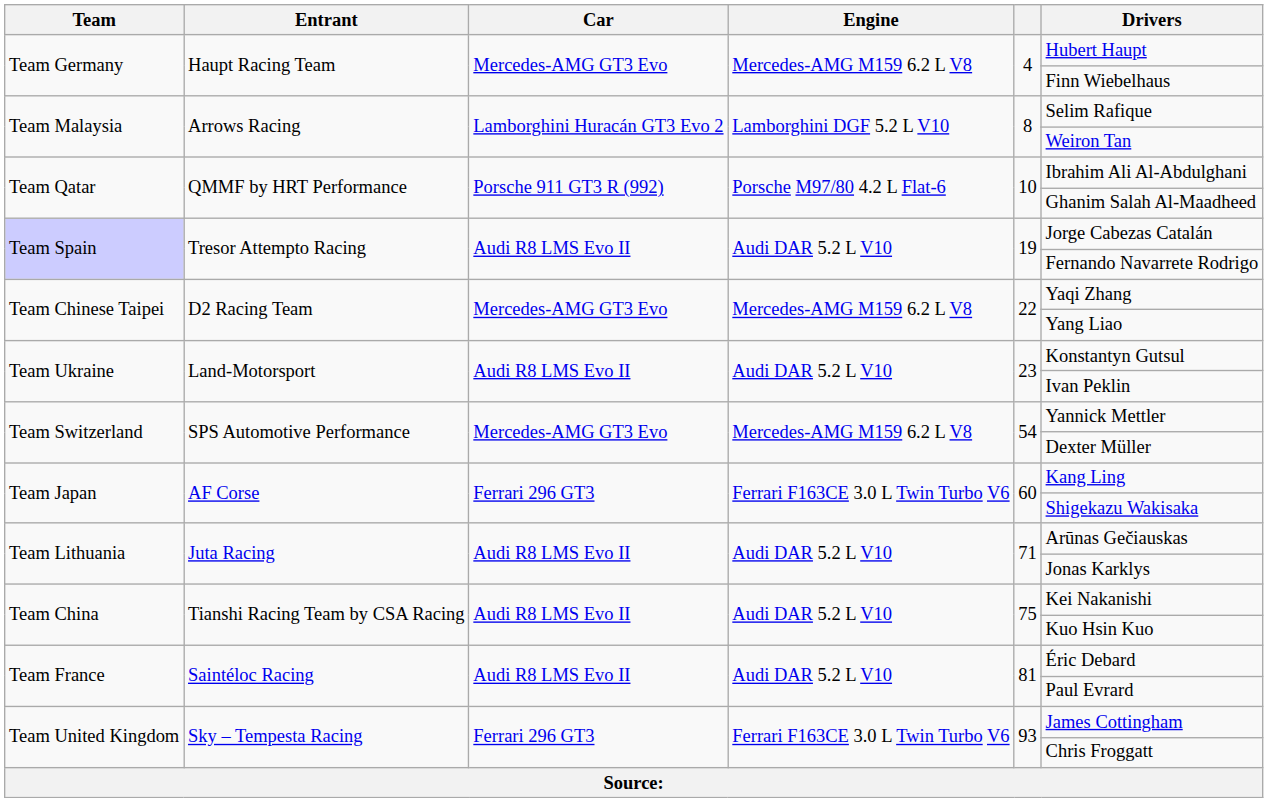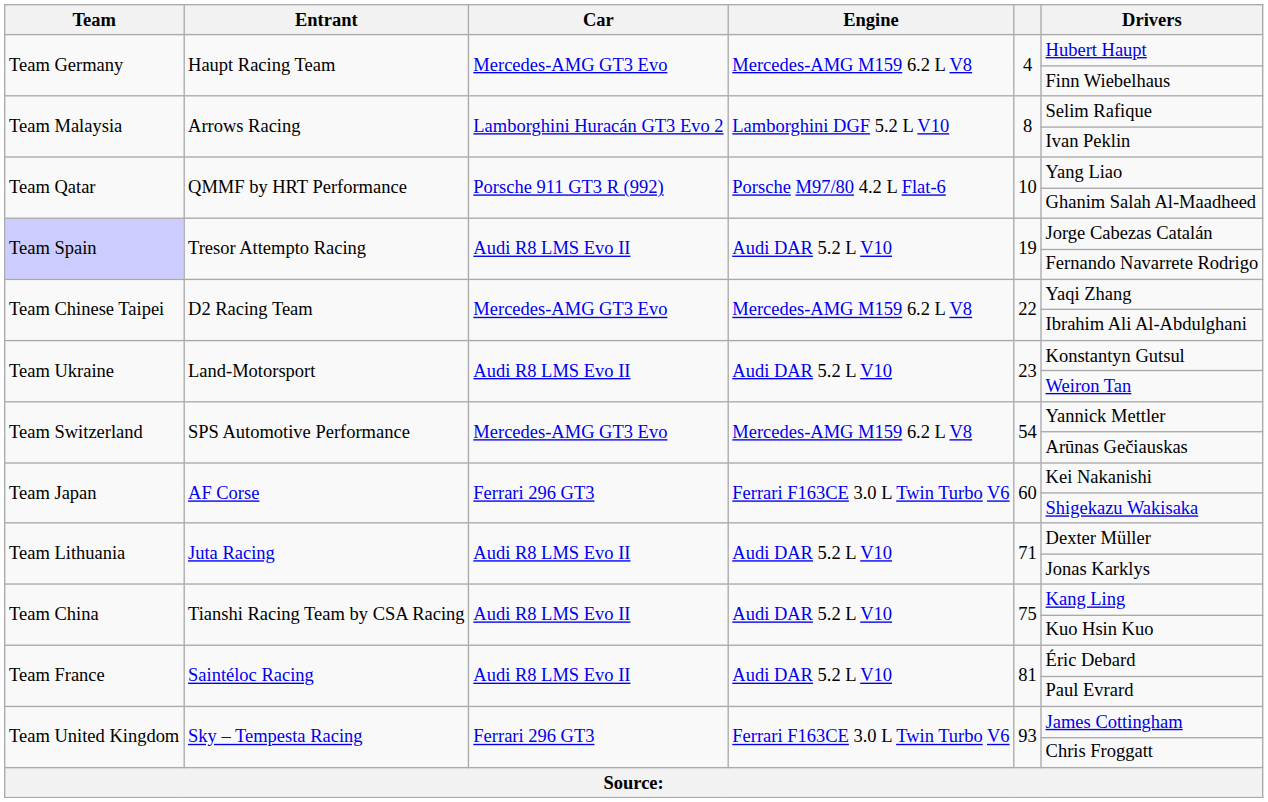(1088, 141) Weiron Tan -> (1088, 141) Ivan Peklin
(1146, 171) Ibrahim Ali Al-Abdulghani -> (1084, 171) Yang Liao
(1084, 324) Yang Liao -> (1146, 324) Ibrahim Ali Al-Abdulghani
(1088, 385) Ivan Peklin -> (1088, 385) Weiron Tan
(1098, 446) Dexter Müller -> (1117, 446) Arūnas Gečiauskas
(1085, 477) Kang Ling -> (1099, 477) Kei Nakanishi
(1117, 538) Arūnas Gečiauskas -> (1098, 538) Dexter Müller
(1099, 599) Kei Nakanishi -> (1085, 599) Kang Ling
